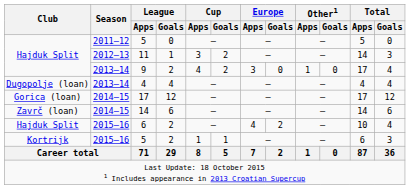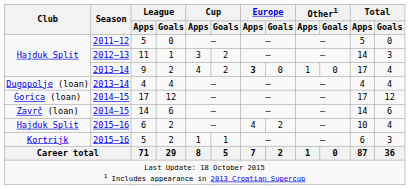(253, 69) normal -> (253, 69) bold
